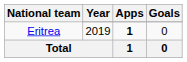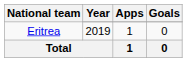(130, 31) bold -> (130, 31) normal
